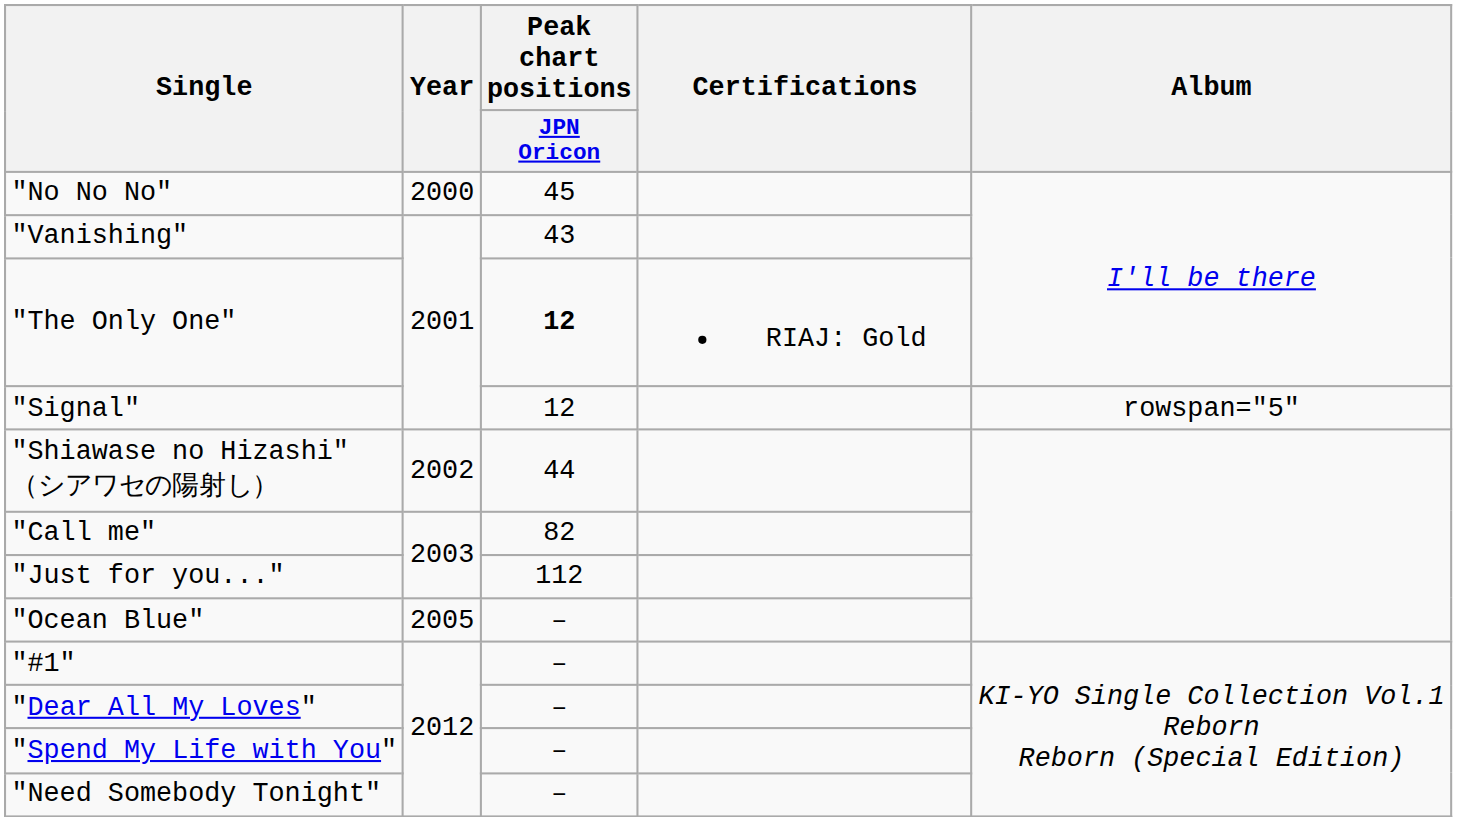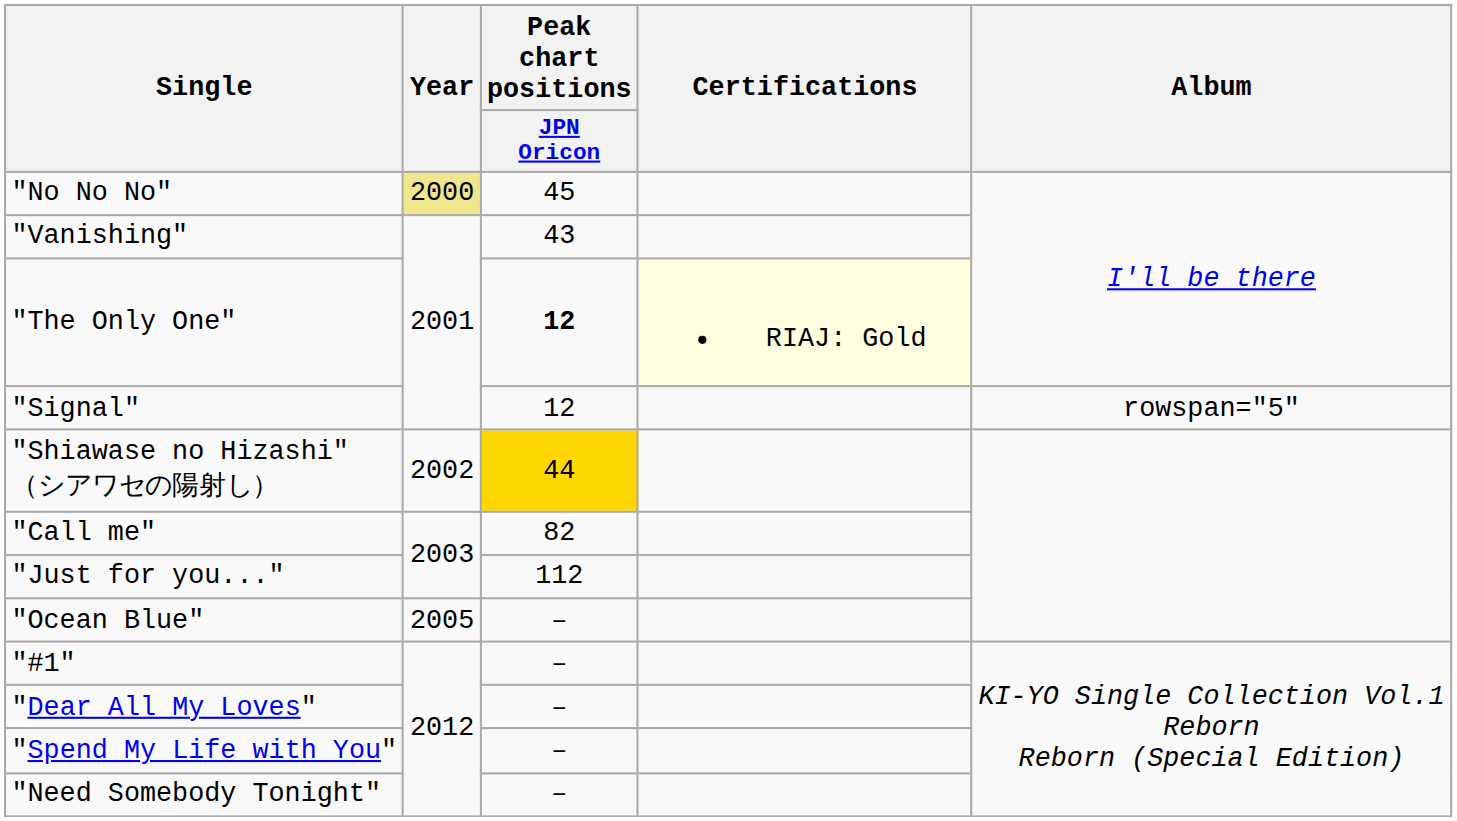(442, 193) no background -> (442, 193) khaki background
(805, 338) no background -> (805, 338) lightyellow background
(559, 470) no background -> (559, 470) gold background
